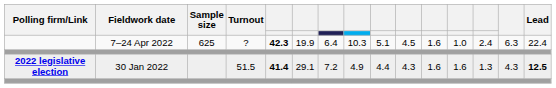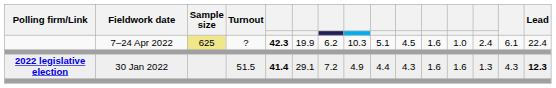(207, 42) no background -> (207, 42) khaki background
(331, 42) 6.4 -> (331, 42) 6.2
(511, 42) 6.3 -> (511, 42) 6.1
(538, 66) 12.5 -> (538, 66) 12.3
